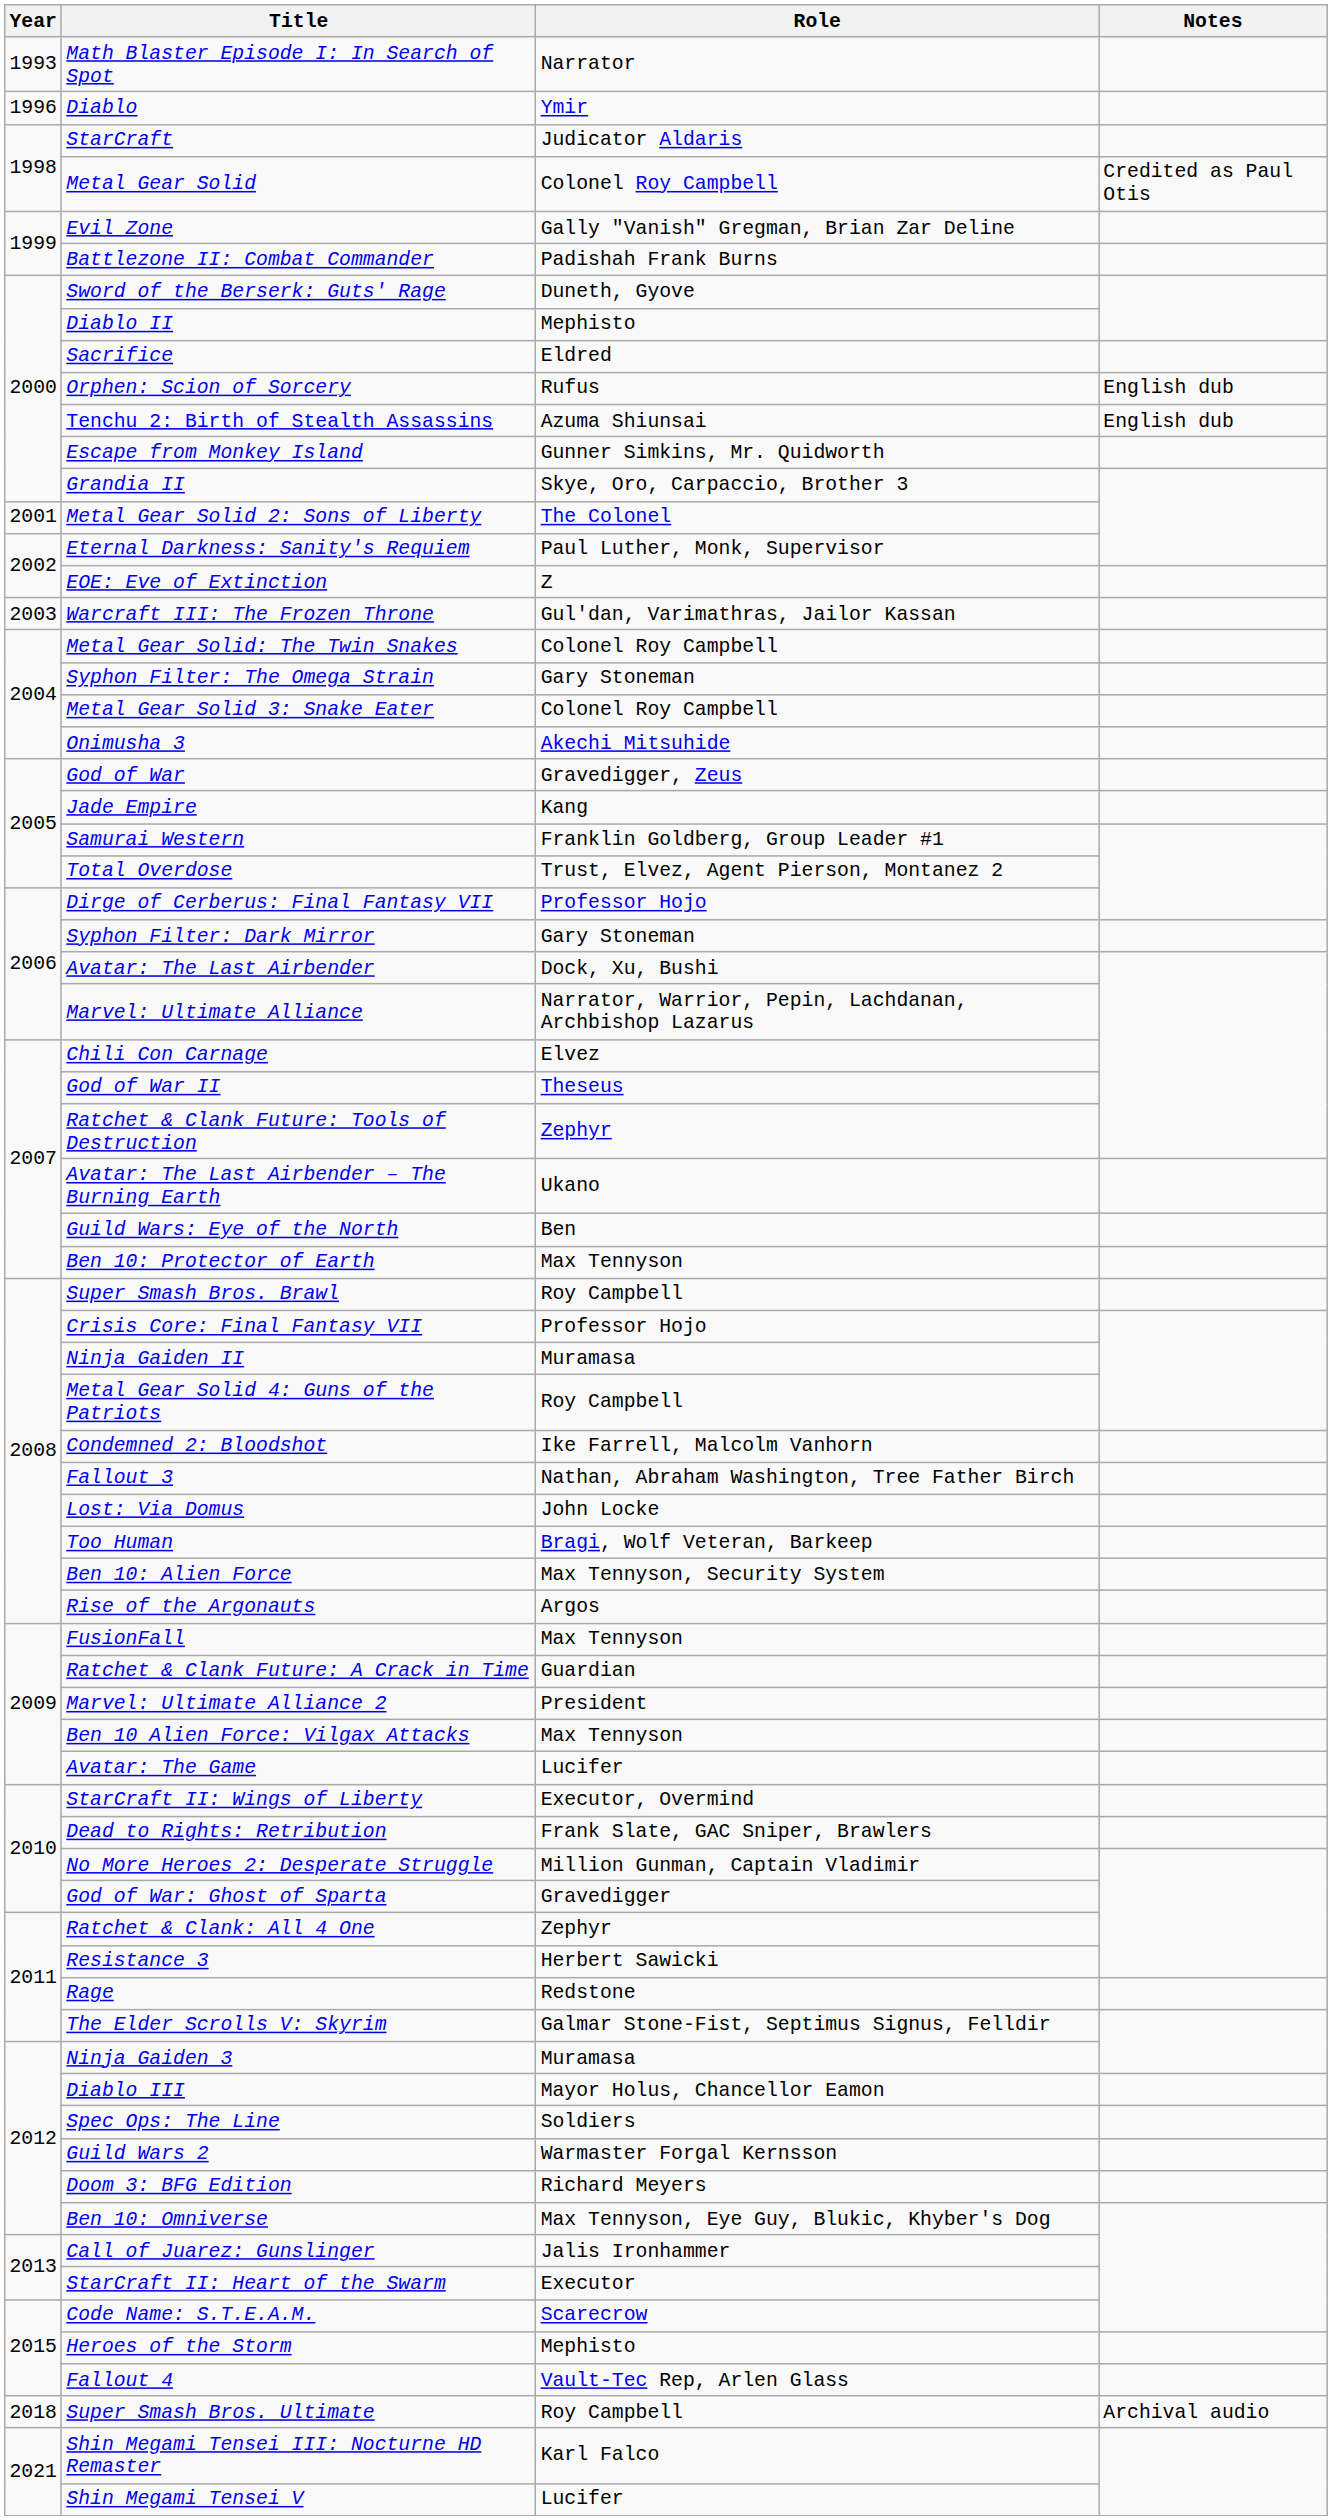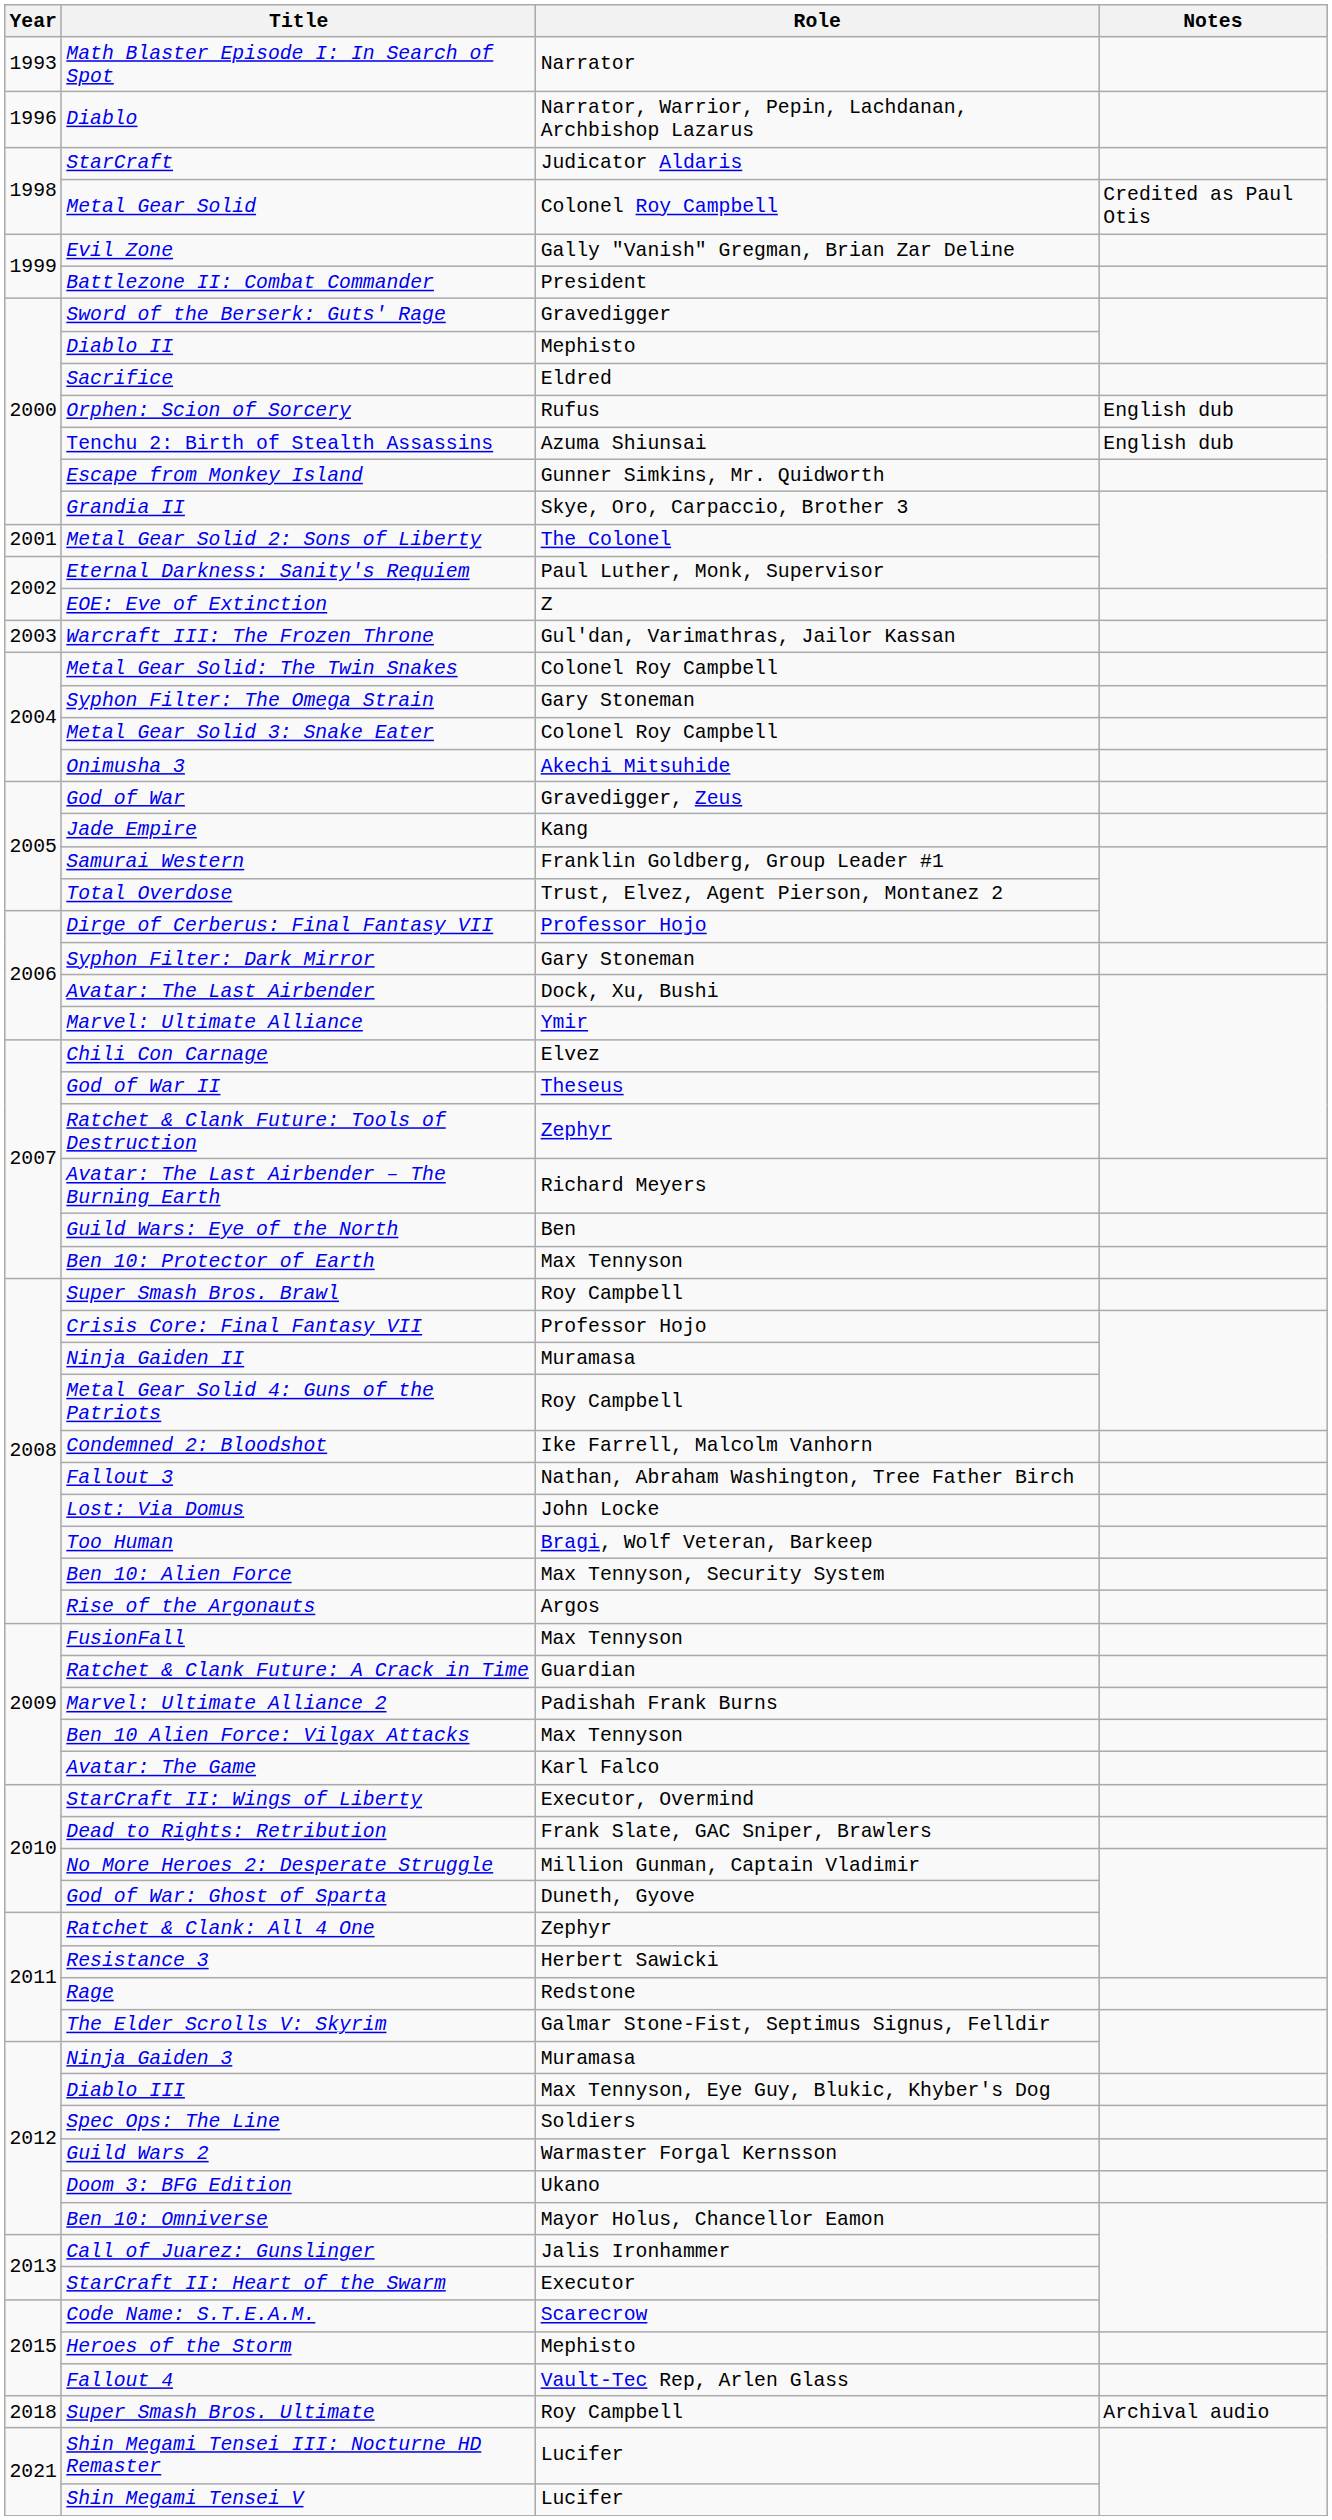(564, 108) Ymir -> (754, 119) Narrator, Warrior, Pepin, Lachdanan, Archbishop Lazarus
(659, 260) Padishah Frank Burns -> (594, 282) President
(618, 292) Duneth, Gyove -> (606, 315) Gravedigger
(754, 1012) Narrator, Warrior, Pepin, Lachdanan, Archbishop Lazarus -> (564, 1023) Ymir
(570, 1186) Ukano -> (624, 1186) Richard Meyers
(594, 1704) President -> (659, 1704) Padishah Frank Burns
(582, 1768) Lucifer -> (600, 1768) Karl Falco
(606, 1897) Gravedigger -> (618, 1897) Duneth, Gyove
(713, 2090) Mayor Holus, Chancellor Eamon -> (796, 2090) Max Tennyson, Eye Guy, Blukic, Khyber's Dog
(624, 2187) Richard Meyers -> (570, 2187) Ukano
(796, 2219) Max Tennyson, Eye Guy, Blukic, Khyber's Dog -> (713, 2219) Mayor Holus, Chancellor Eamon
(600, 2456) Karl Falco -> (582, 2456) Lucifer
